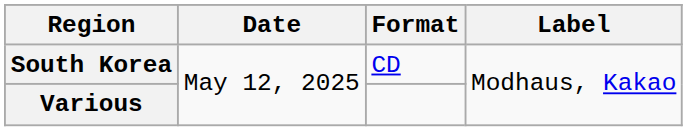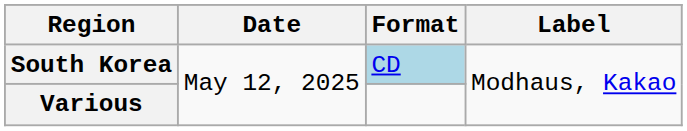(386, 65) no background -> (386, 65) lightblue background
